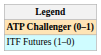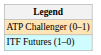(50, 27) bold -> (48, 27) normal
